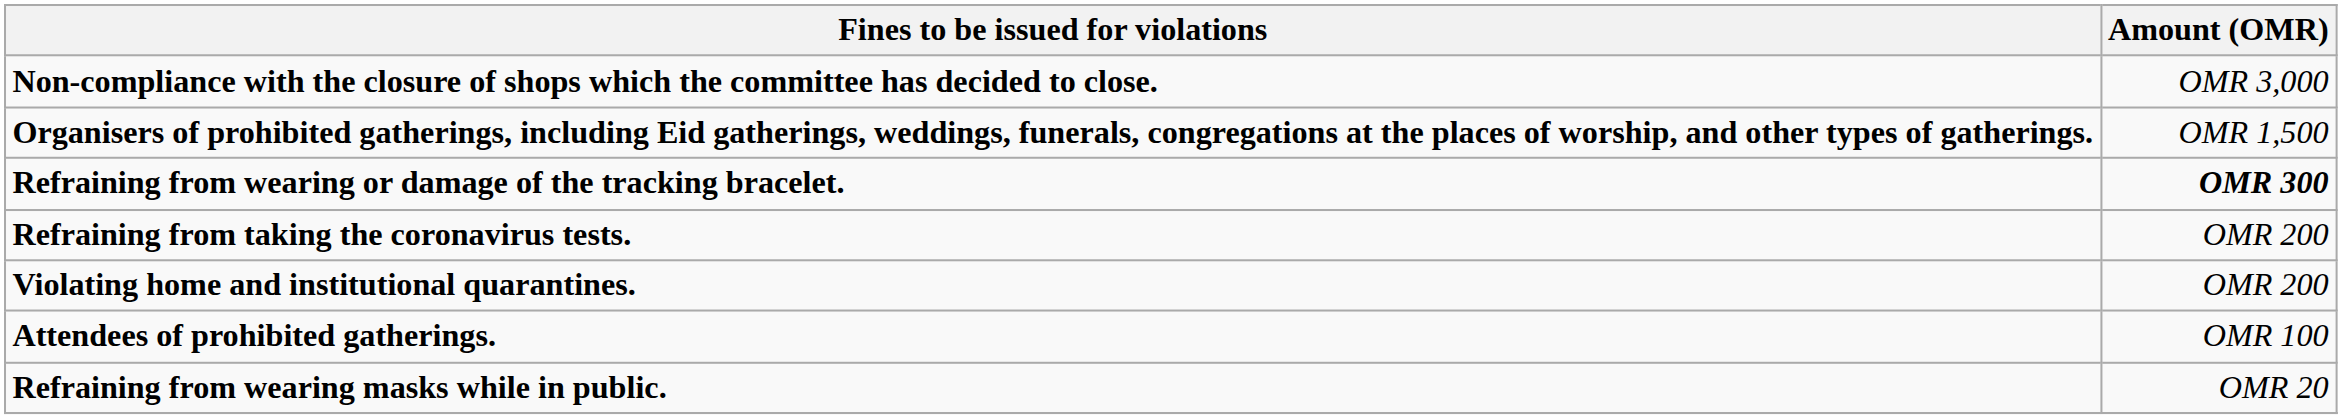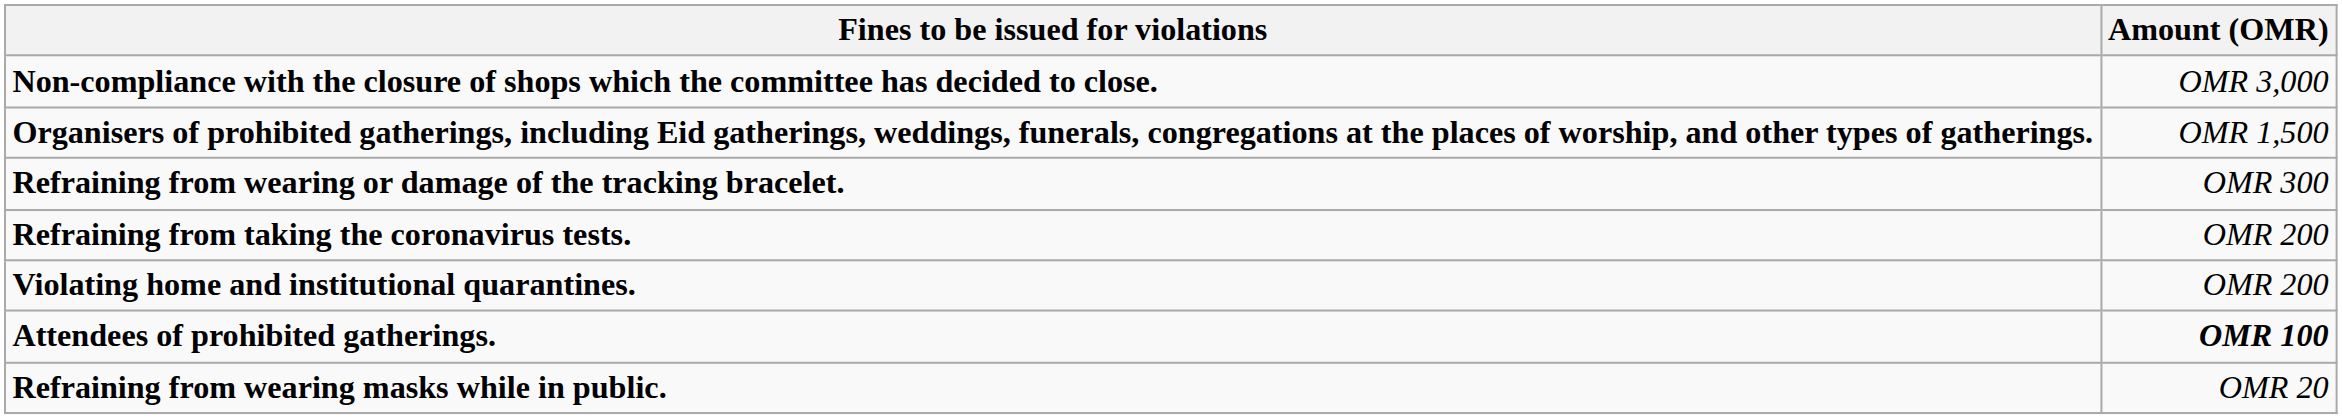(2264, 183) bold -> (2266, 183) normal
(2266, 336) normal -> (2264, 336) bold
